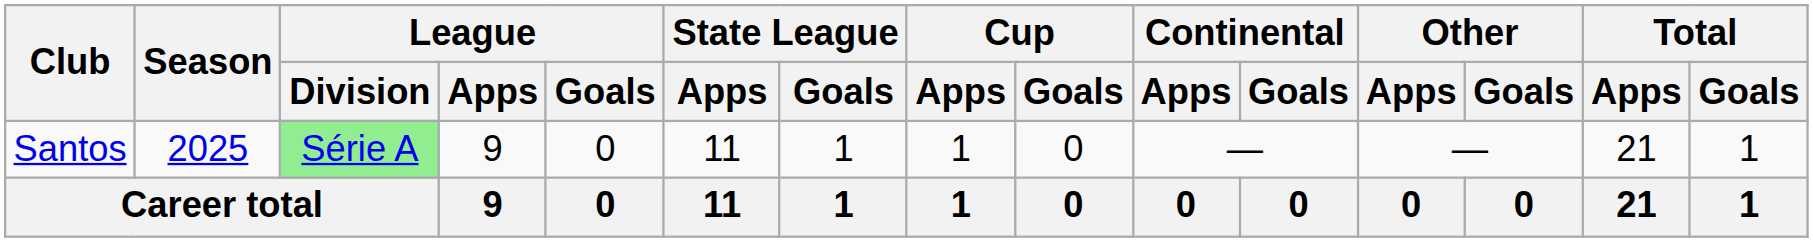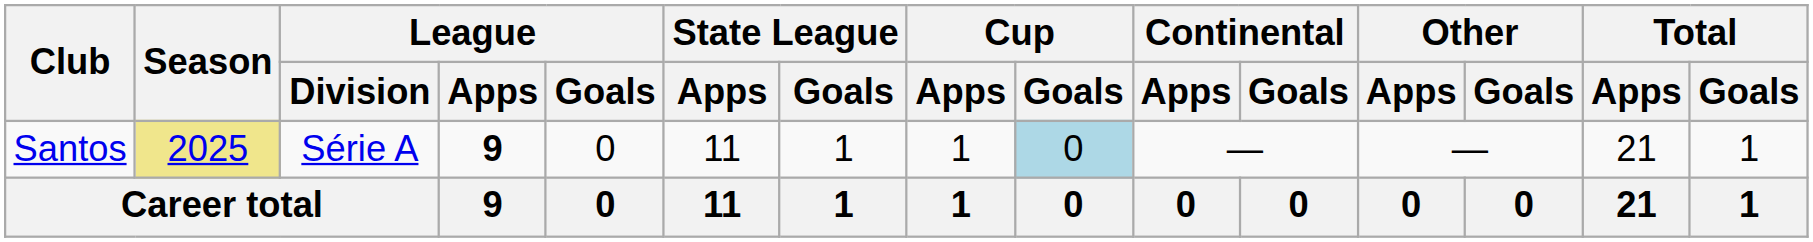(208, 148) no background -> (208, 148) khaki background
(360, 148) lightgreen background -> (360, 148) no background
(493, 148) normal -> (493, 148) bold
(1073, 148) no background -> (1073, 148) lightblue background
